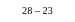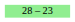(37, 11) no background -> (37, 11) lightgreen background
